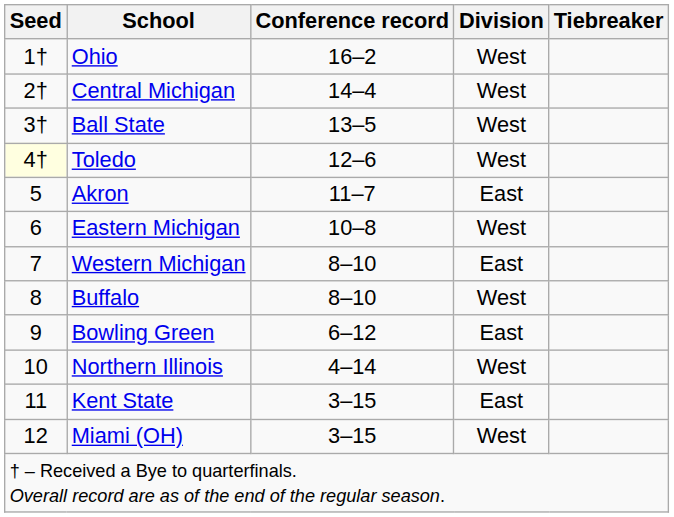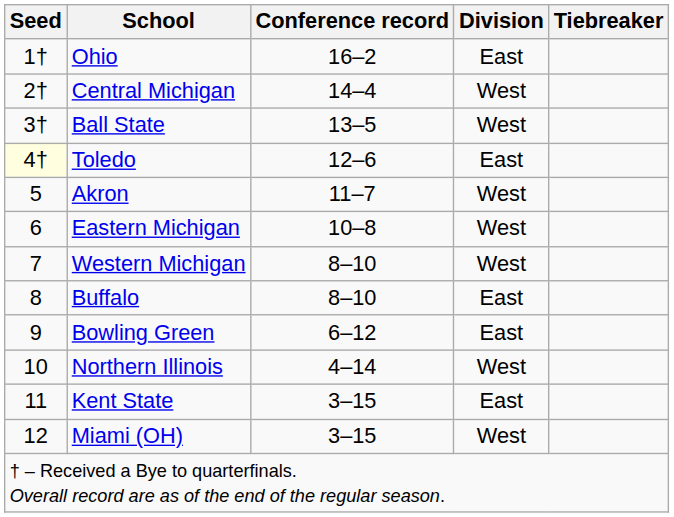(501, 56) West -> (501, 56) East
(501, 159) West -> (501, 159) East
(501, 194) East -> (501, 194) West
(501, 263) East -> (501, 263) West
(501, 297) West -> (501, 297) East
